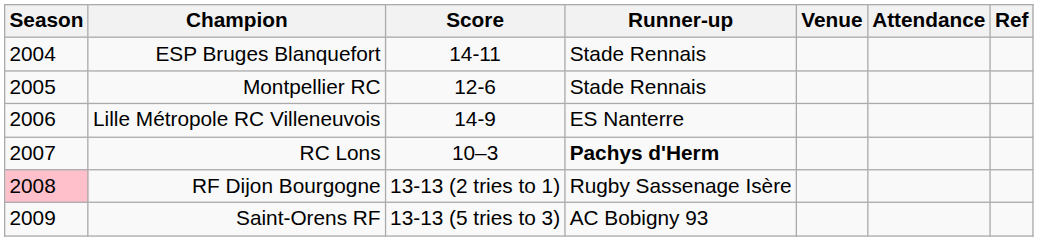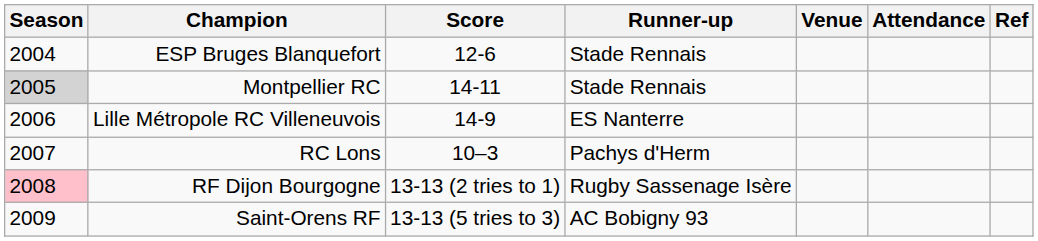(475, 53) 14-11 -> (475, 53) 12-6
(33, 86) no background -> (33, 86) lightgrey background
(475, 86) 12-6 -> (475, 86) 14-11
(644, 152) bold -> (640, 152) normal
